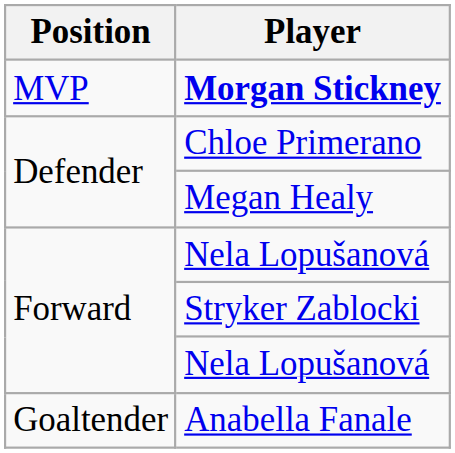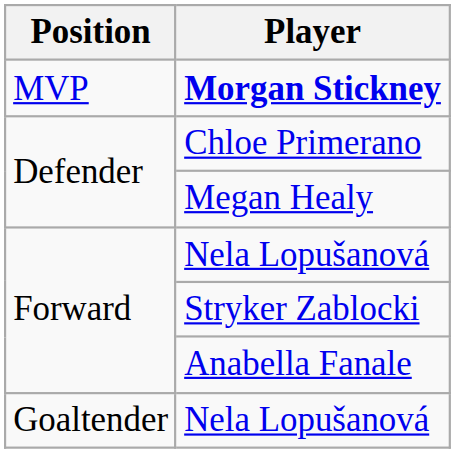(307, 364) Nela Lopušanová -> (298, 364) Anabella Fanale
(298, 419) Anabella Fanale -> (307, 419) Nela Lopušanová
